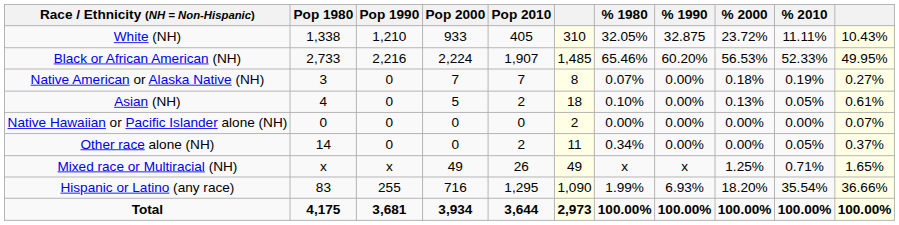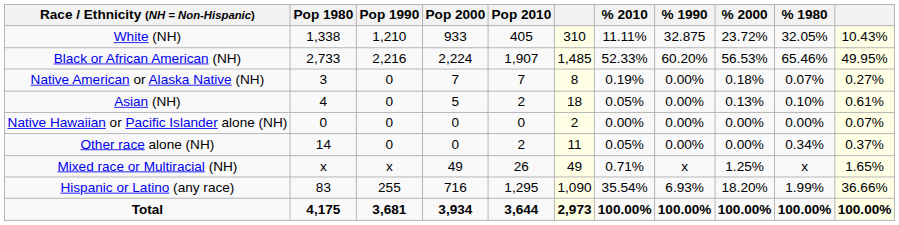columns swapped: (625, 15) <-> (805, 15)
